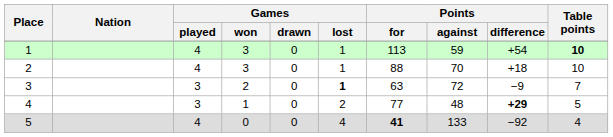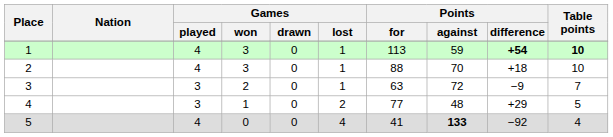(517, 50) normal -> (517, 50) bold
(342, 86) bold -> (342, 86) normal
(517, 104) bold -> (517, 104) normal
(397, 123) bold -> (397, 123) normal
(457, 123) normal -> (457, 123) bold
